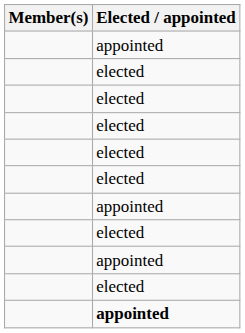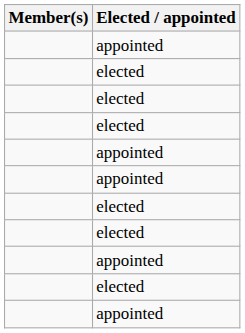(120, 152) elected -> (130, 152) appointed
(120, 179) elected -> (130, 179) appointed
(130, 206) appointed -> (120, 206) elected
(133, 313) bold -> (130, 313) normal
